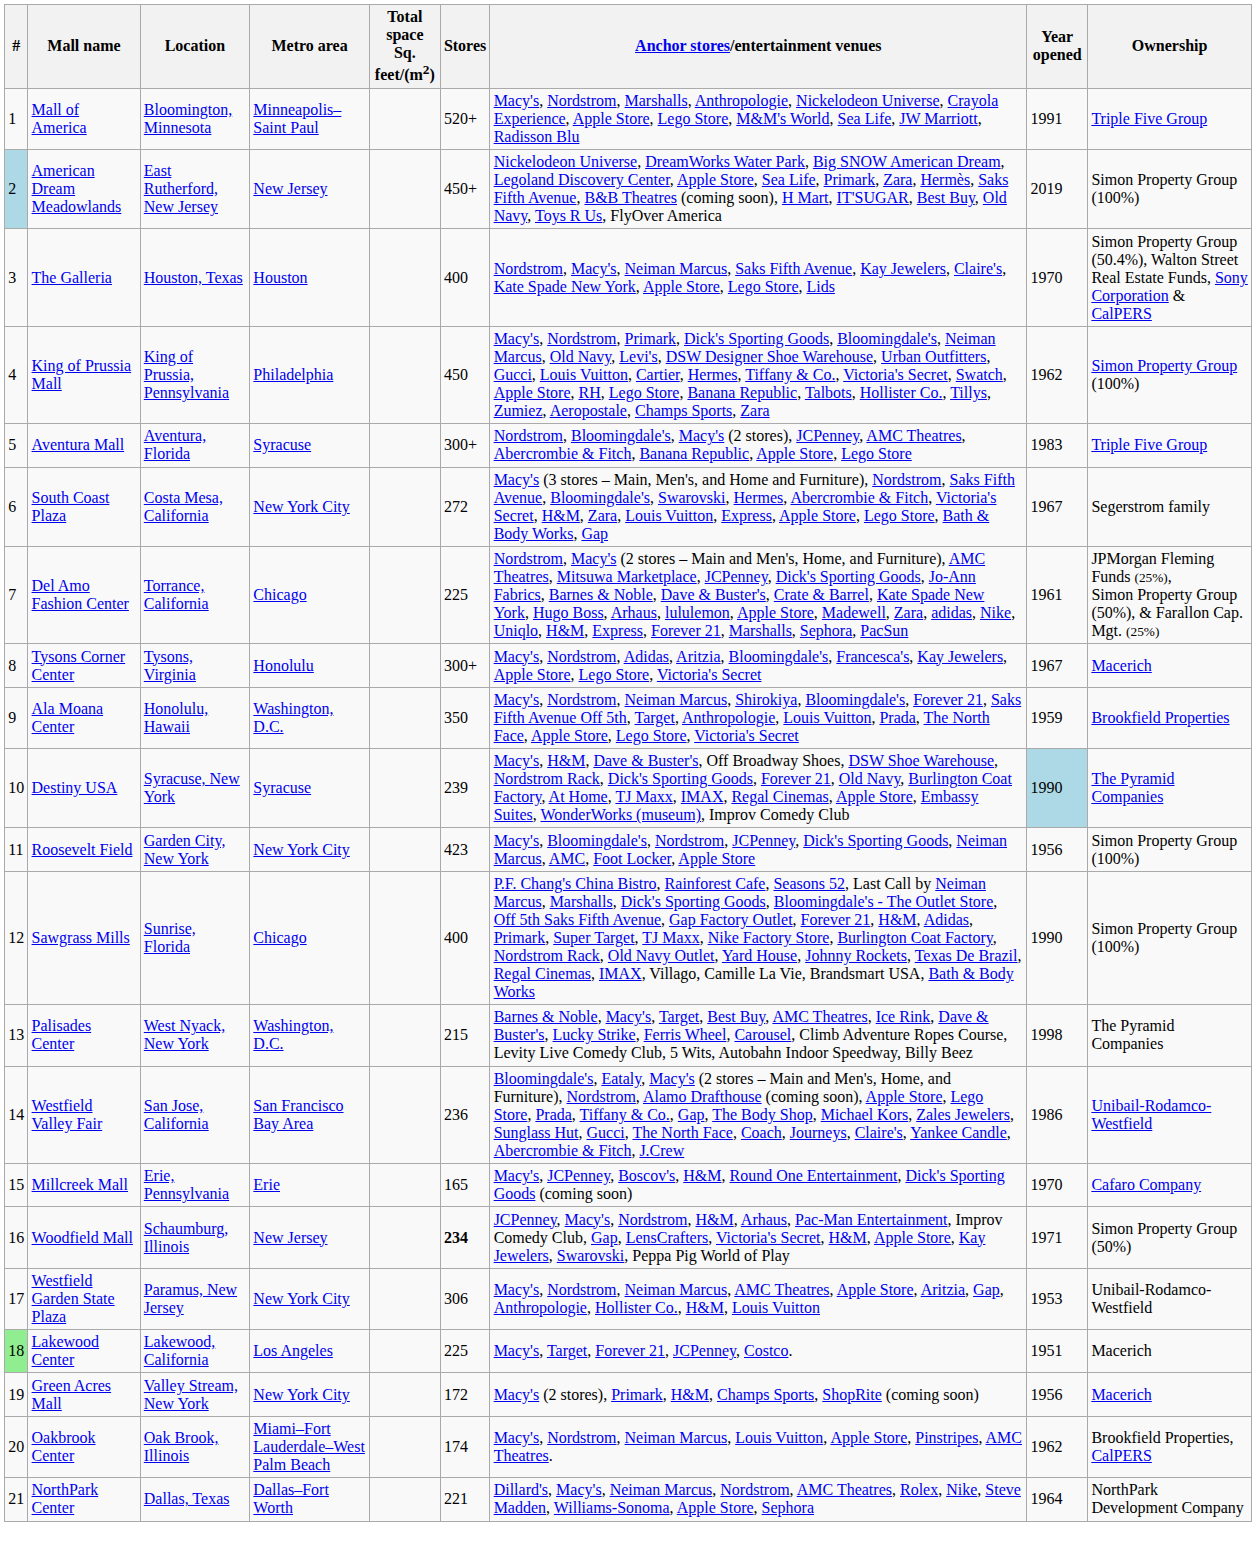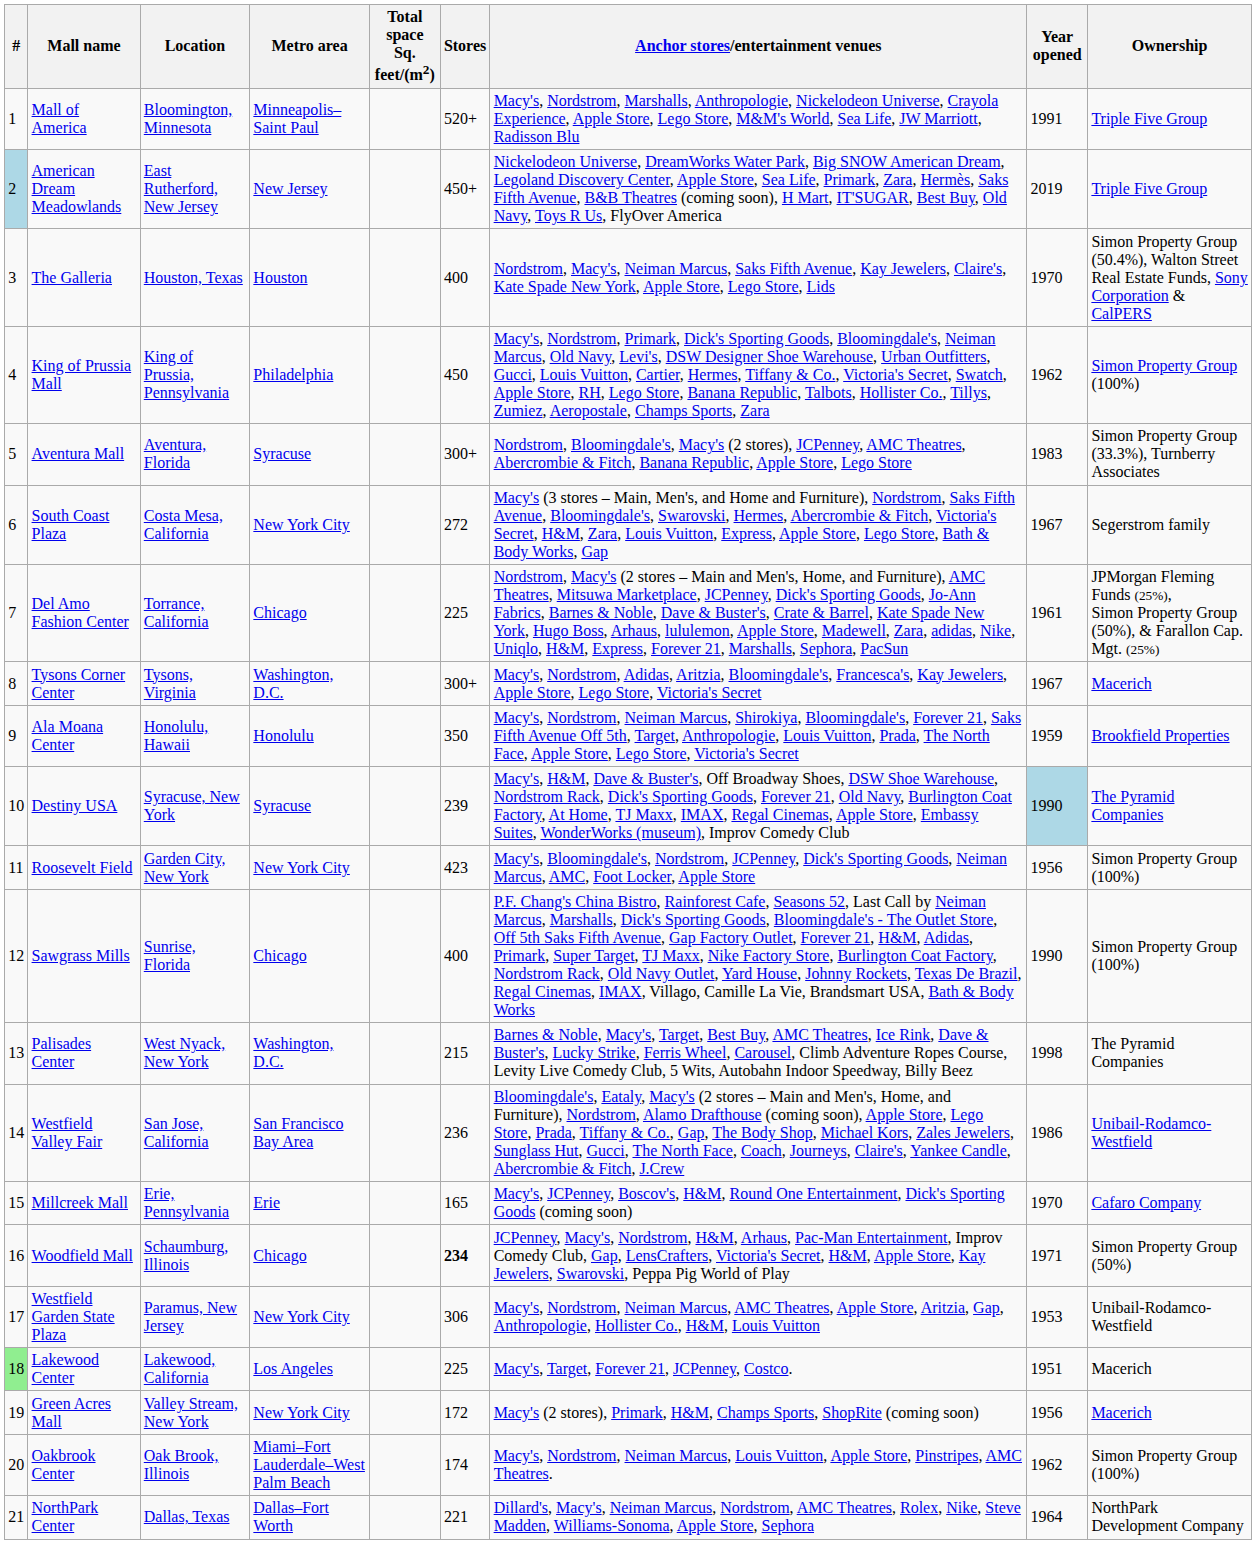(1164, 189) Simon Property Group (100%) -> (1149, 189) Triple Five Group
(1149, 445) Triple Five Group -> (1164, 454) Simon Property Group (33.3%), Turnberry Associates
(284, 665) Honolulu -> (293, 683) Washington, D.C.
(293, 717) Washington, D.C. -> (284, 735) Honolulu
(290, 1237) New Jersey -> (280, 1255) Chicago
(1162, 1447) Brookfield Properties, CalPERS -> (1164, 1465) Simon Property Group (100%)
